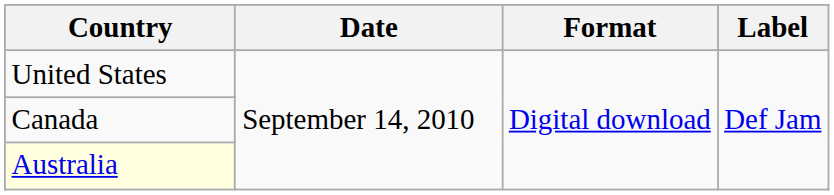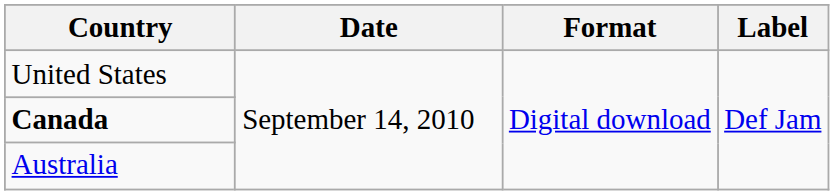(55, 119) normal -> (60, 119) bold
(65, 165) lightyellow background -> (65, 165) no background
